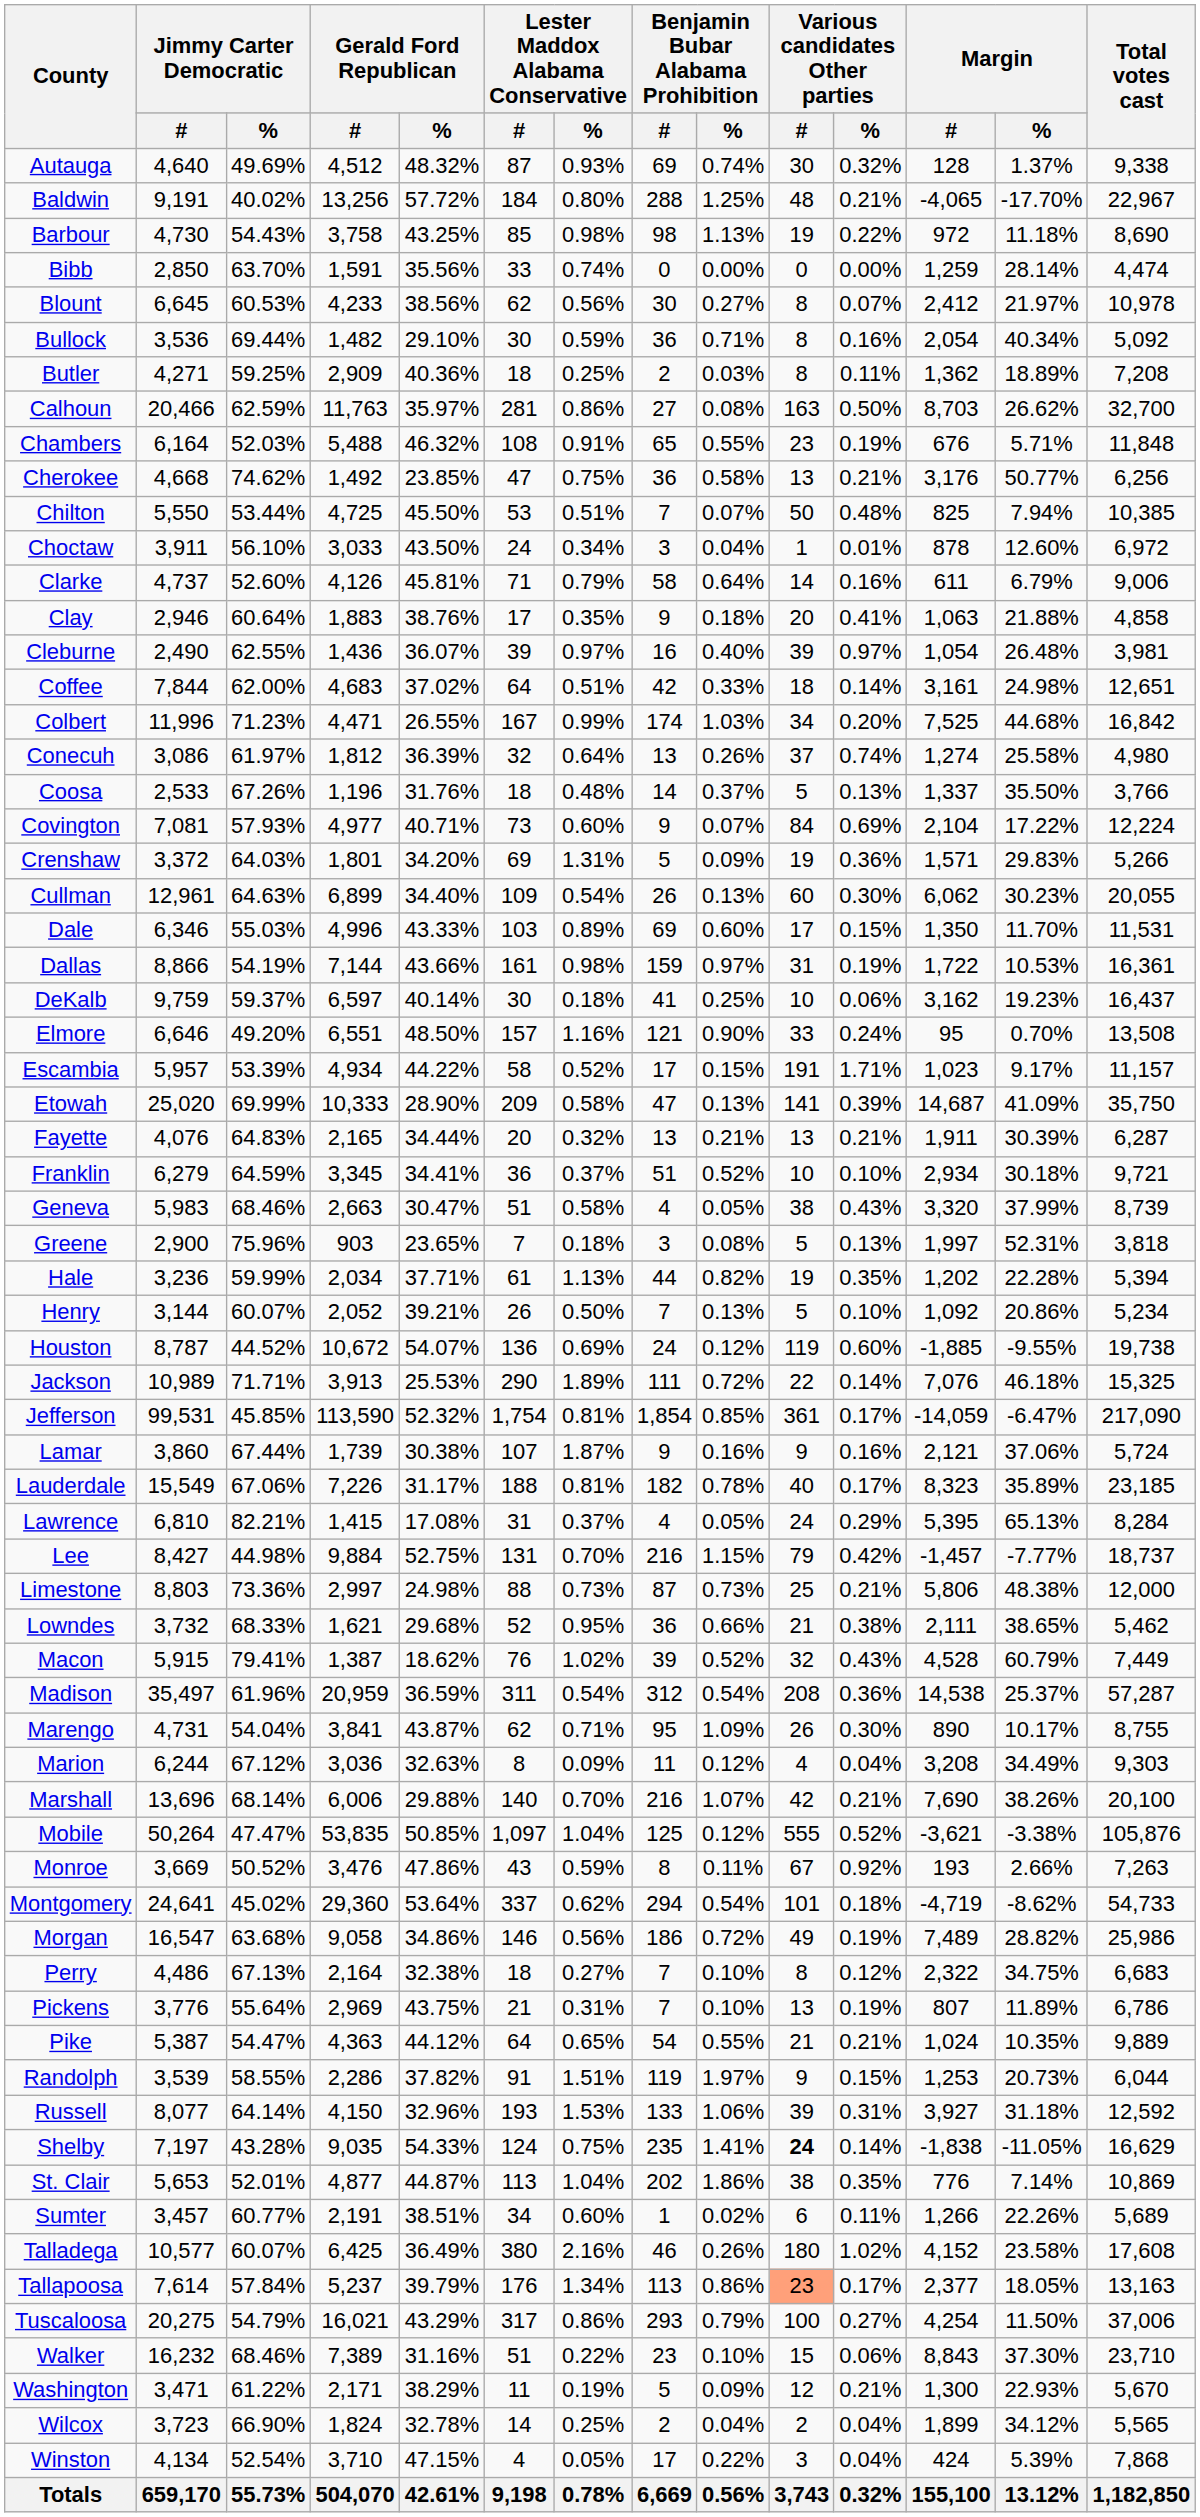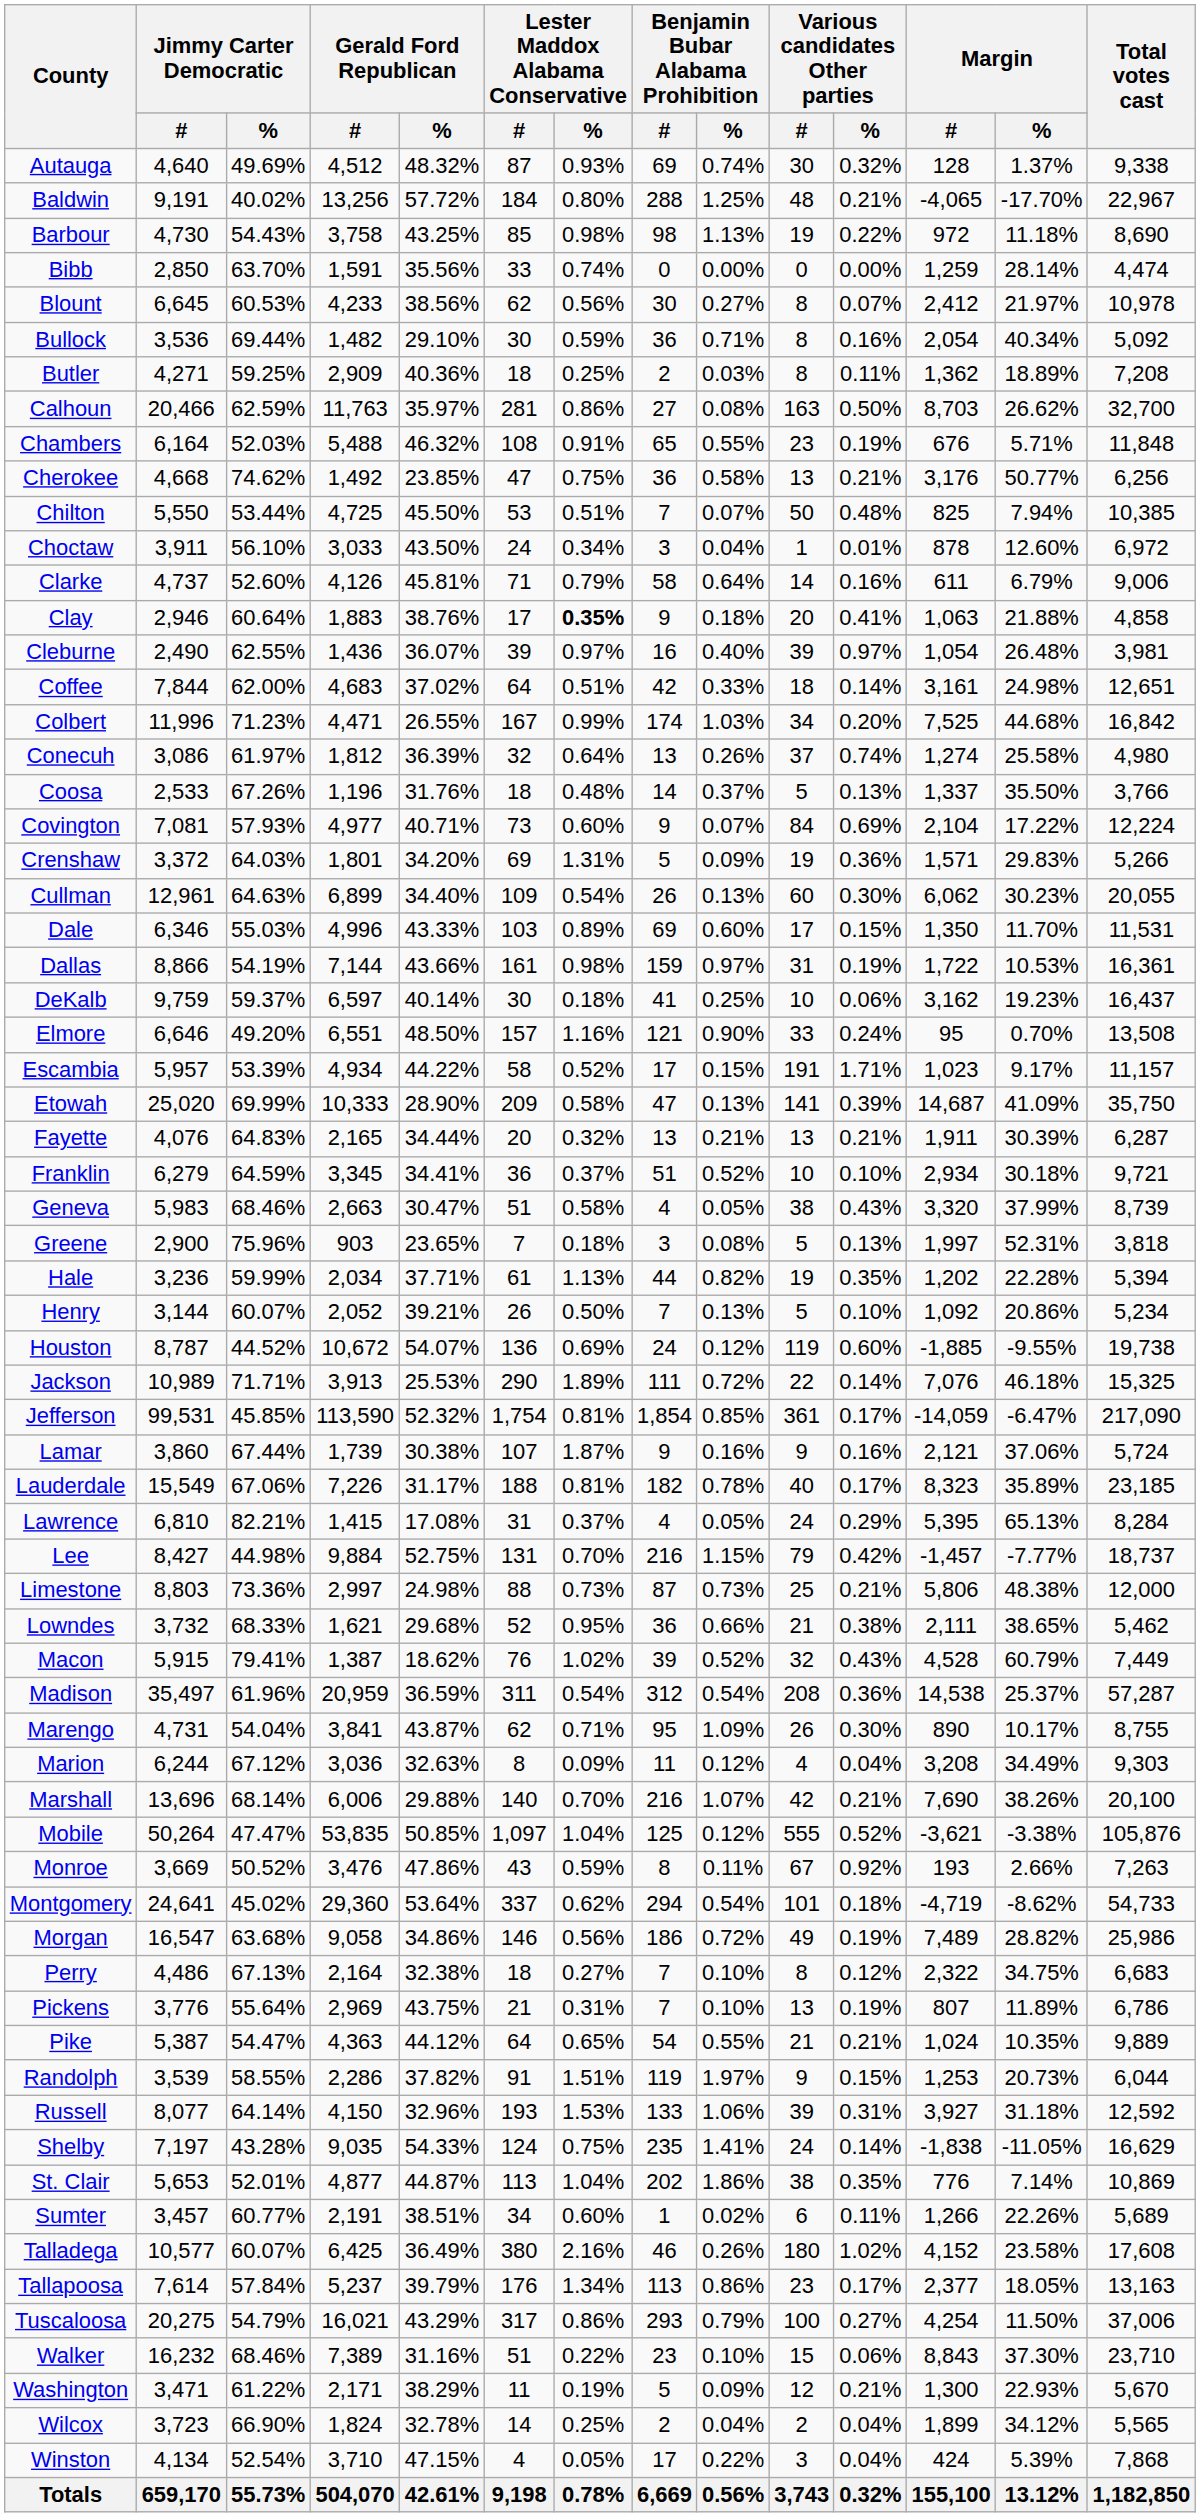(593, 617) normal -> (593, 617) bold
(802, 2146) bold -> (802, 2146) normal
(802, 2285) lightsalmon background -> (802, 2285) no background
